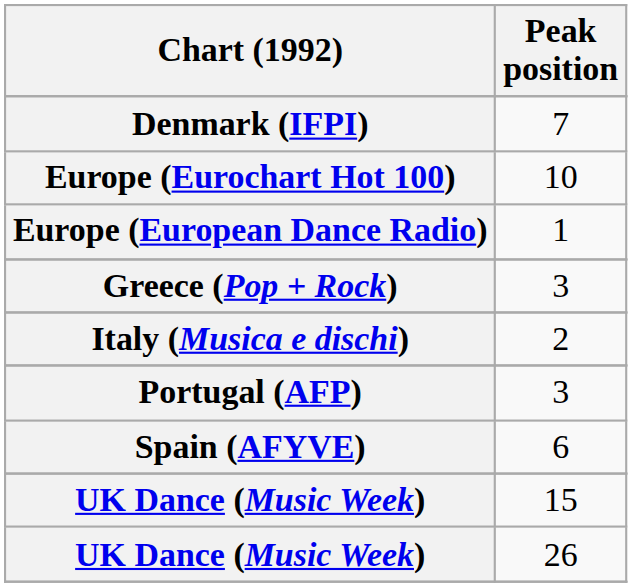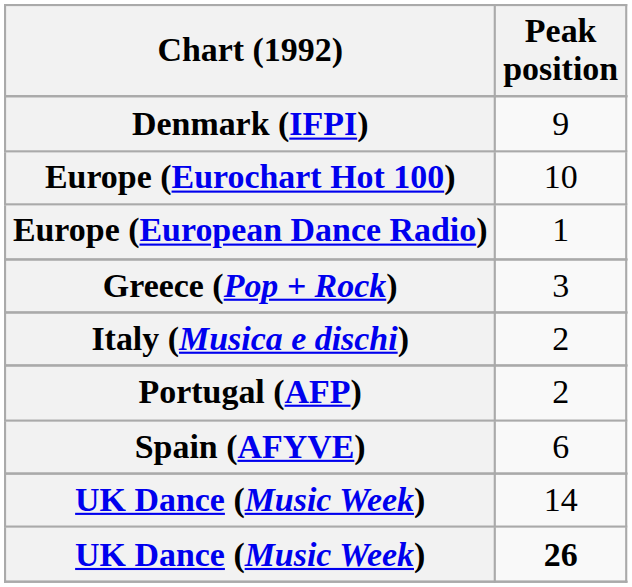(561, 123) 7 -> (561, 123) 9
(561, 392) 3 -> (561, 392) 2
(561, 499) 15 -> (561, 499) 14
(561, 553) normal -> (561, 553) bold
